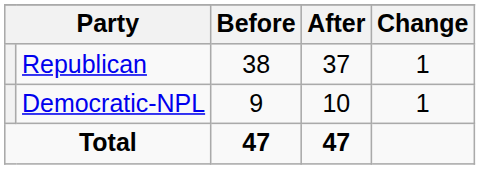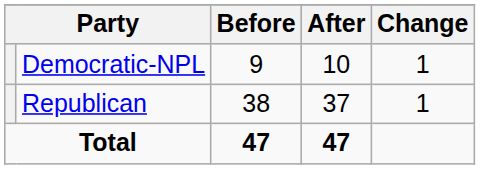rows swapped: (84, 63) <-> (114, 103)
